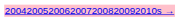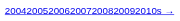(90, 10) pink background -> (90, 10) no background
